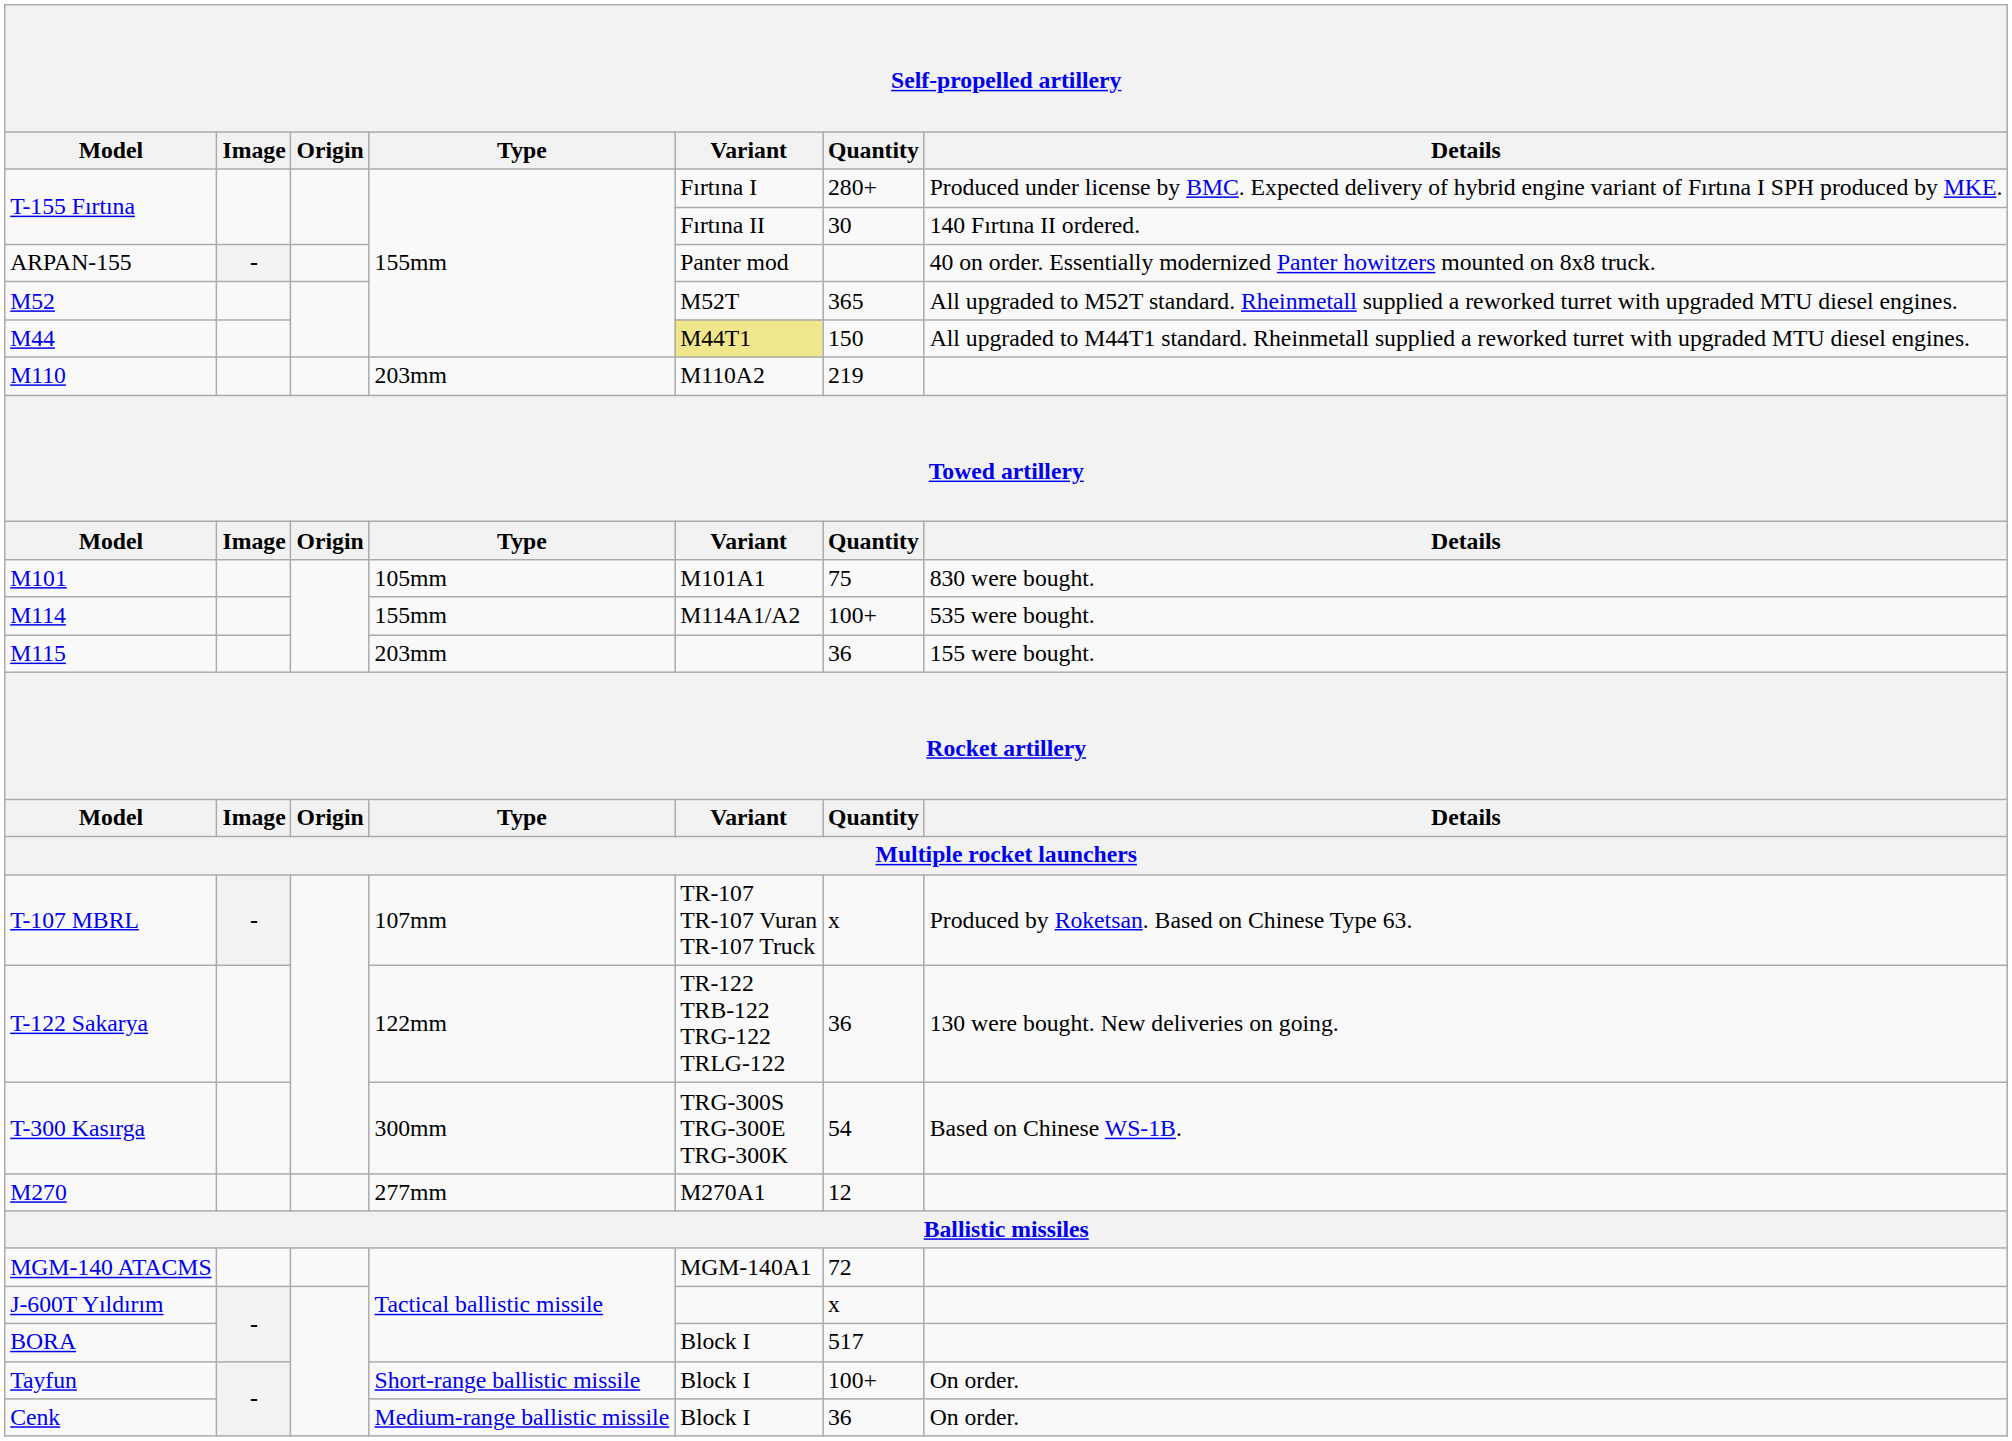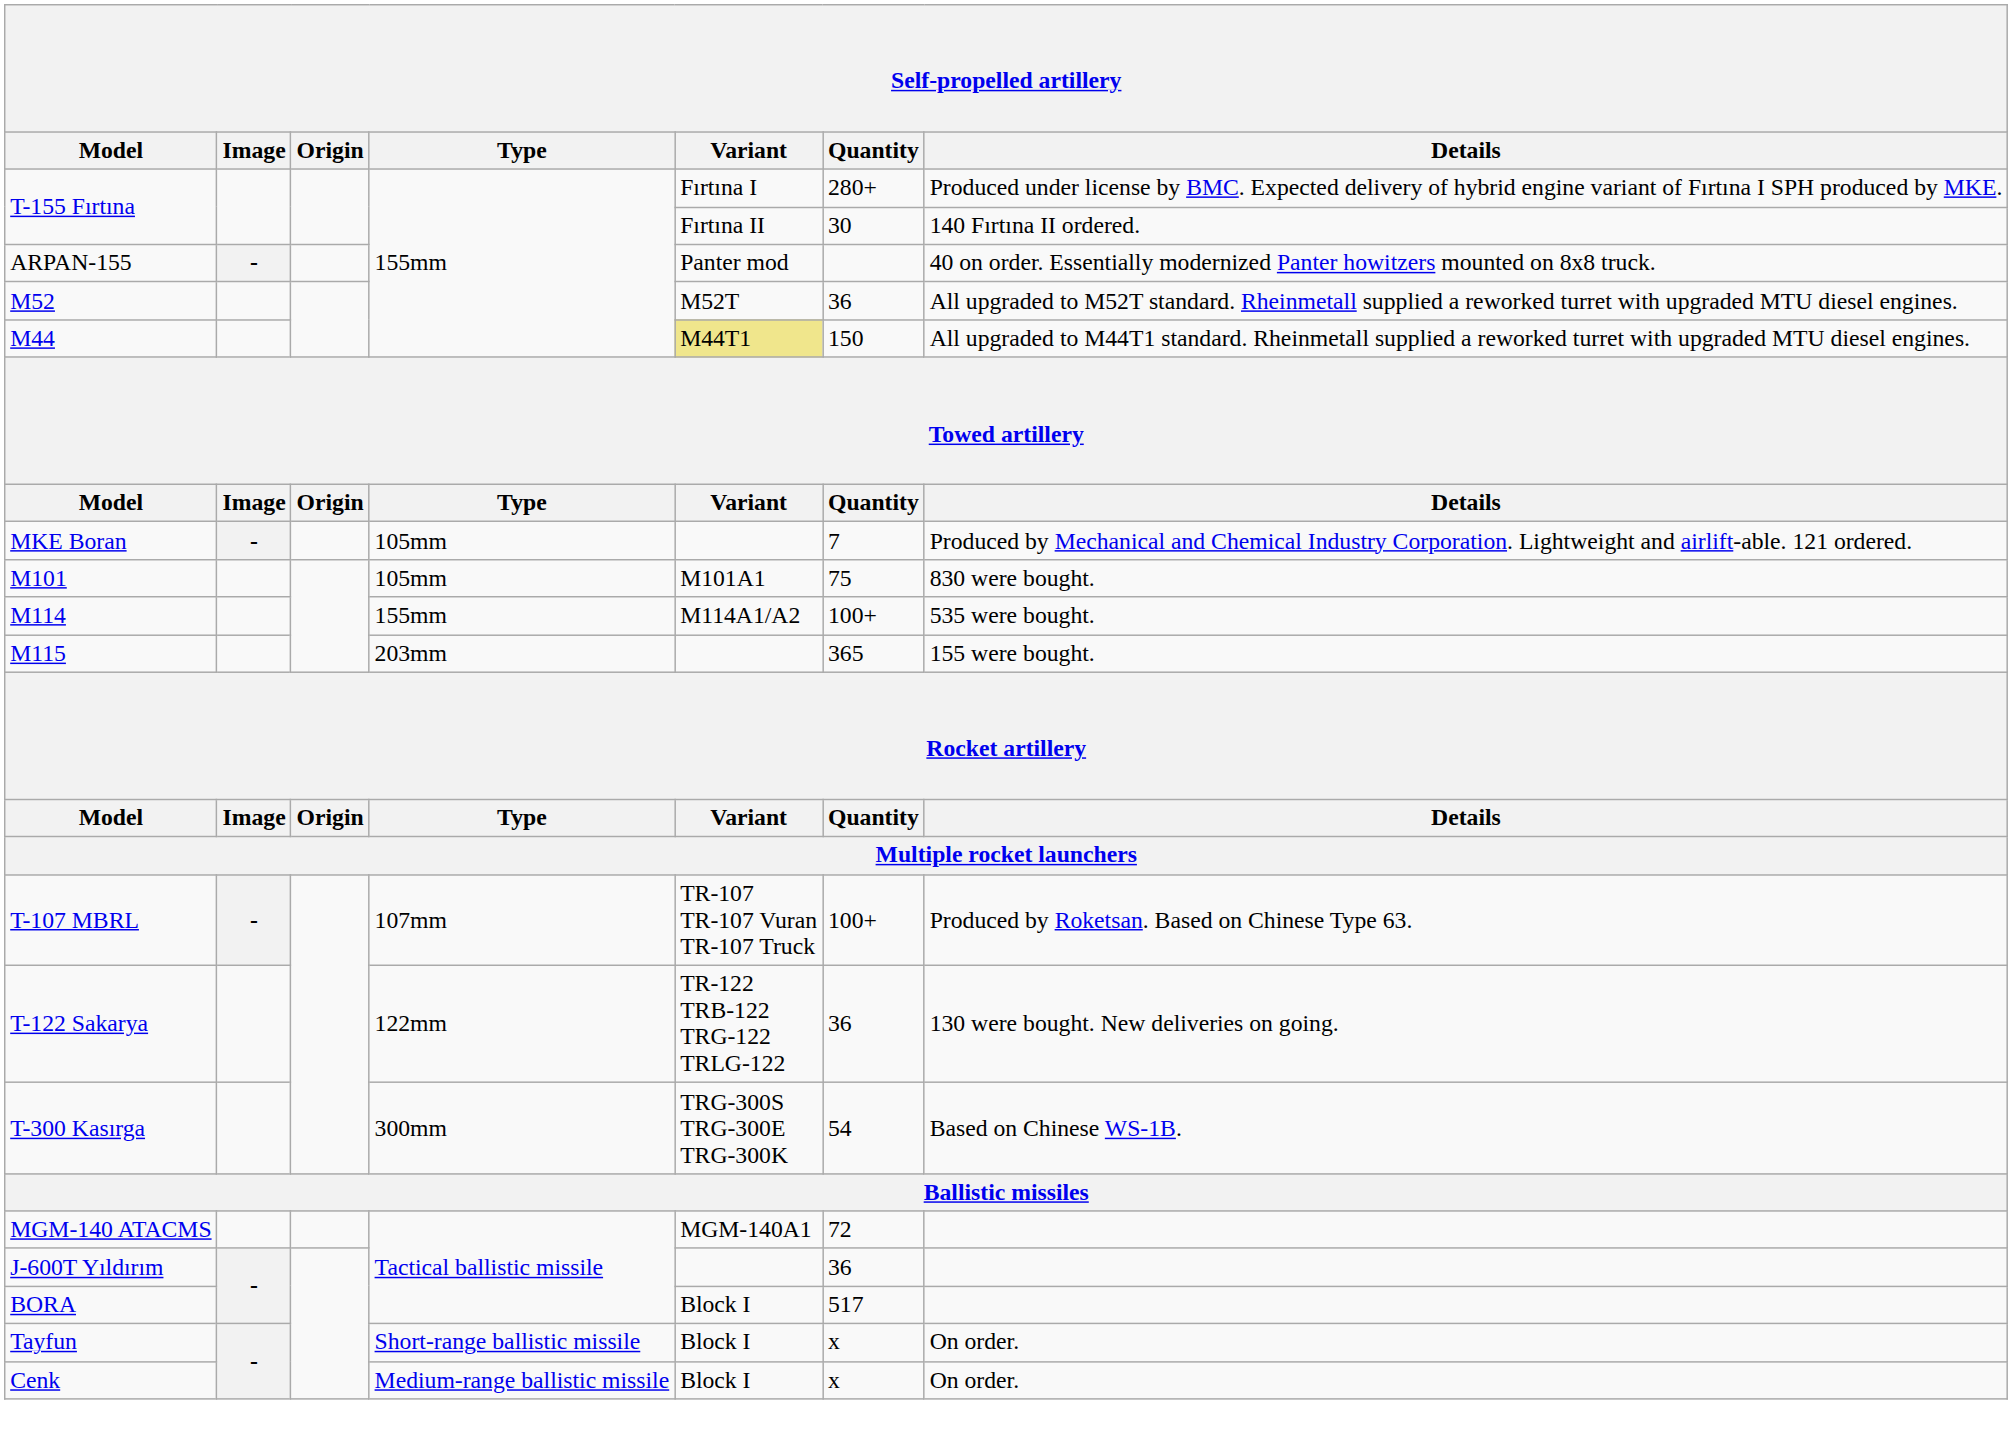(846, 300) 365 -> (840, 300) 36
- row: (38, 375)
+ row: (68, 540)
(840, 653) 36 -> (846, 653) 365
(834, 919) x -> (852, 919) 100+
- row: (38, 1192)
(834, 1304) x -> (840, 1267) 36
(852, 1379) 100+ -> (834, 1342) x
(840, 1417) 36 -> (834, 1379) x
